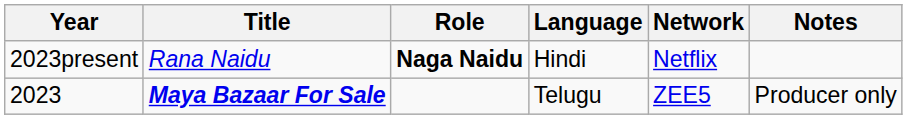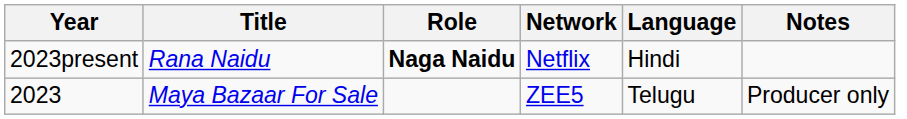columns swapped: (699, 22) <-> (588, 22)
(267, 95) bold -> (263, 95) normal
